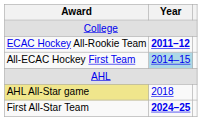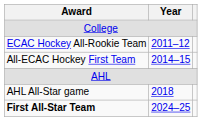(170, 44) bold -> (170, 44) normal
(171, 60) lightblue background -> (171, 60) no background
(48, 92) khaki background -> (48, 92) no background
(48, 108) normal -> (51, 108) bold
(171, 108) bold -> (171, 108) normal
